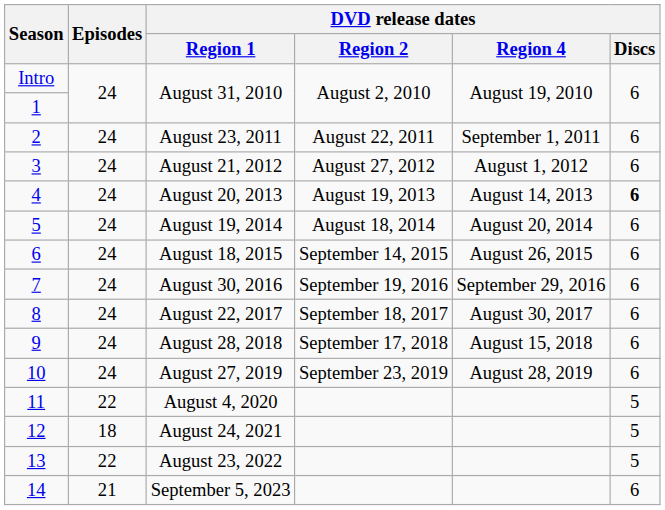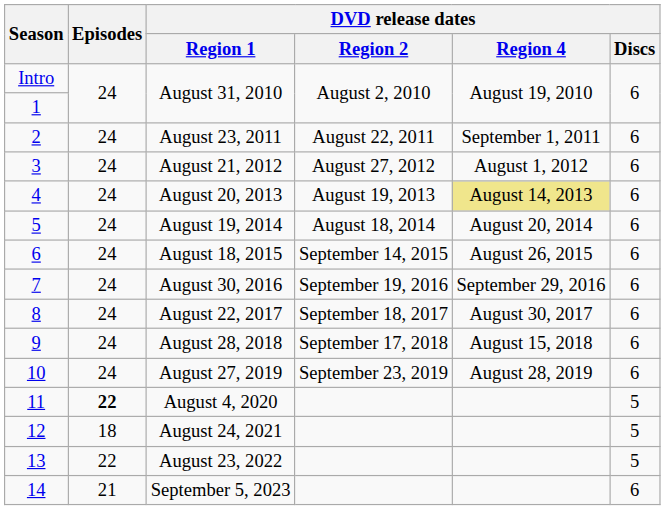(531, 195) no background -> (531, 195) khaki background
(635, 195) bold -> (635, 195) normal
(107, 401) normal -> (107, 401) bold
